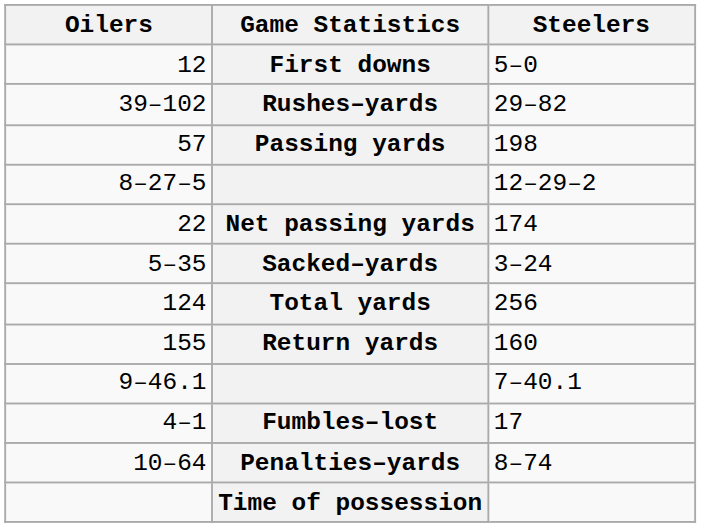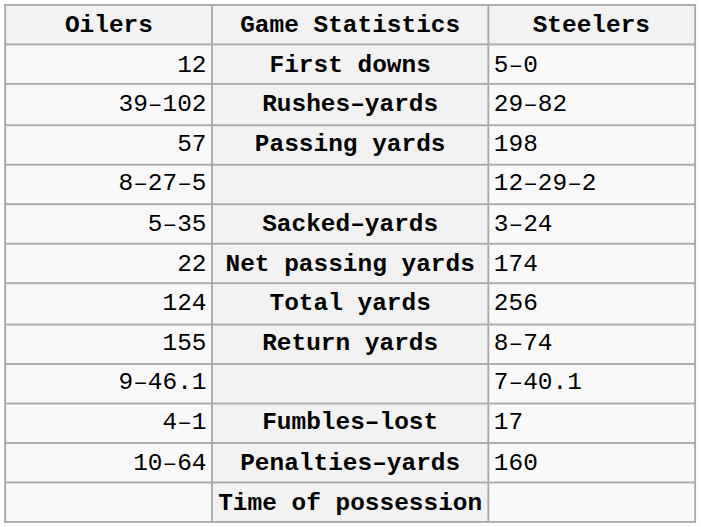rows swapped: (177, 264) <-> (192, 224)
(516, 344) 160 -> (523, 344) 8–74
(523, 463) 8–74 -> (516, 463) 160
